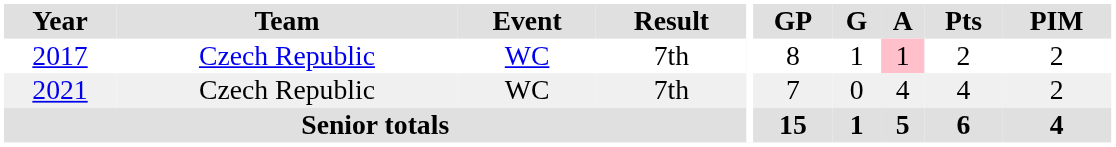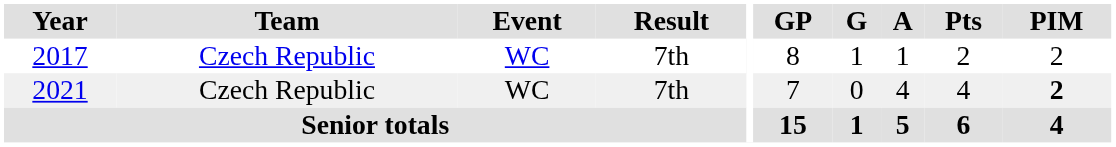(903, 55) pink background -> (903, 55) no background
(1057, 90) normal -> (1057, 90) bold
